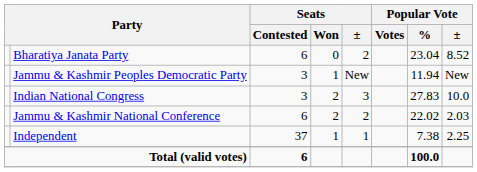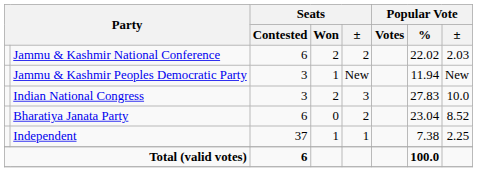rows swapped: (117, 116) <-> (71, 55)
